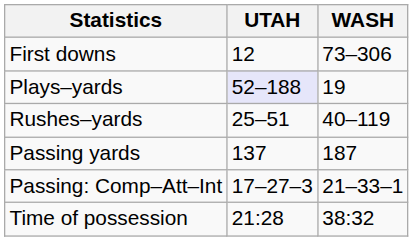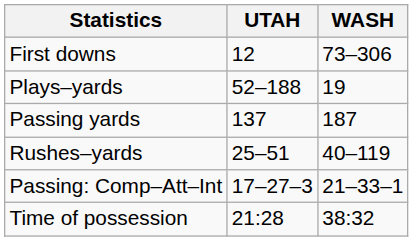(266, 86) lavender background -> (266, 86) no background
rows swapped: (76, 119) <-> (75, 152)
